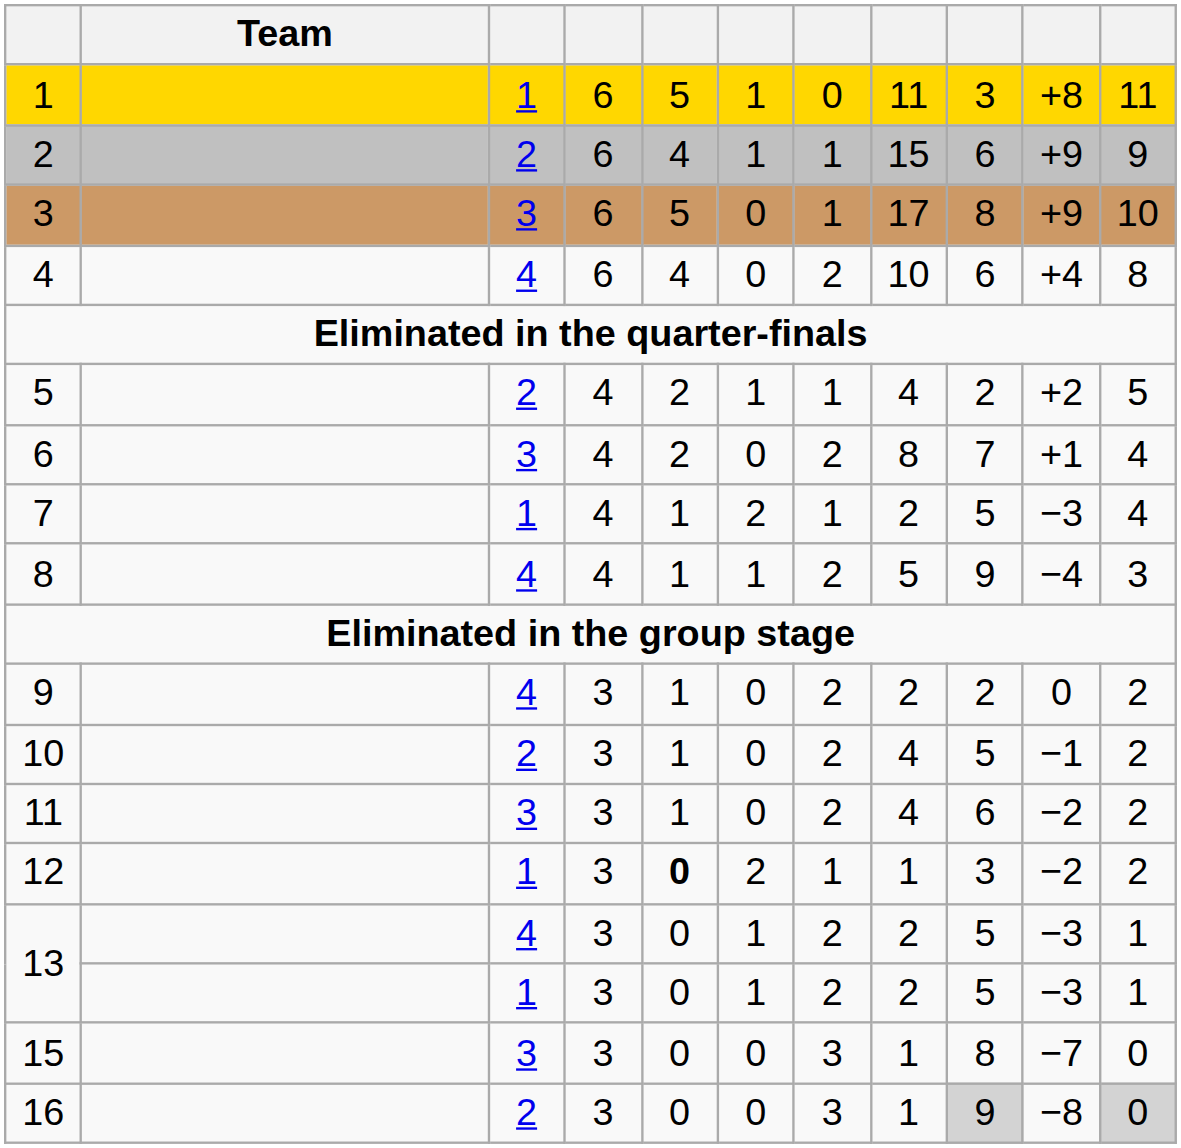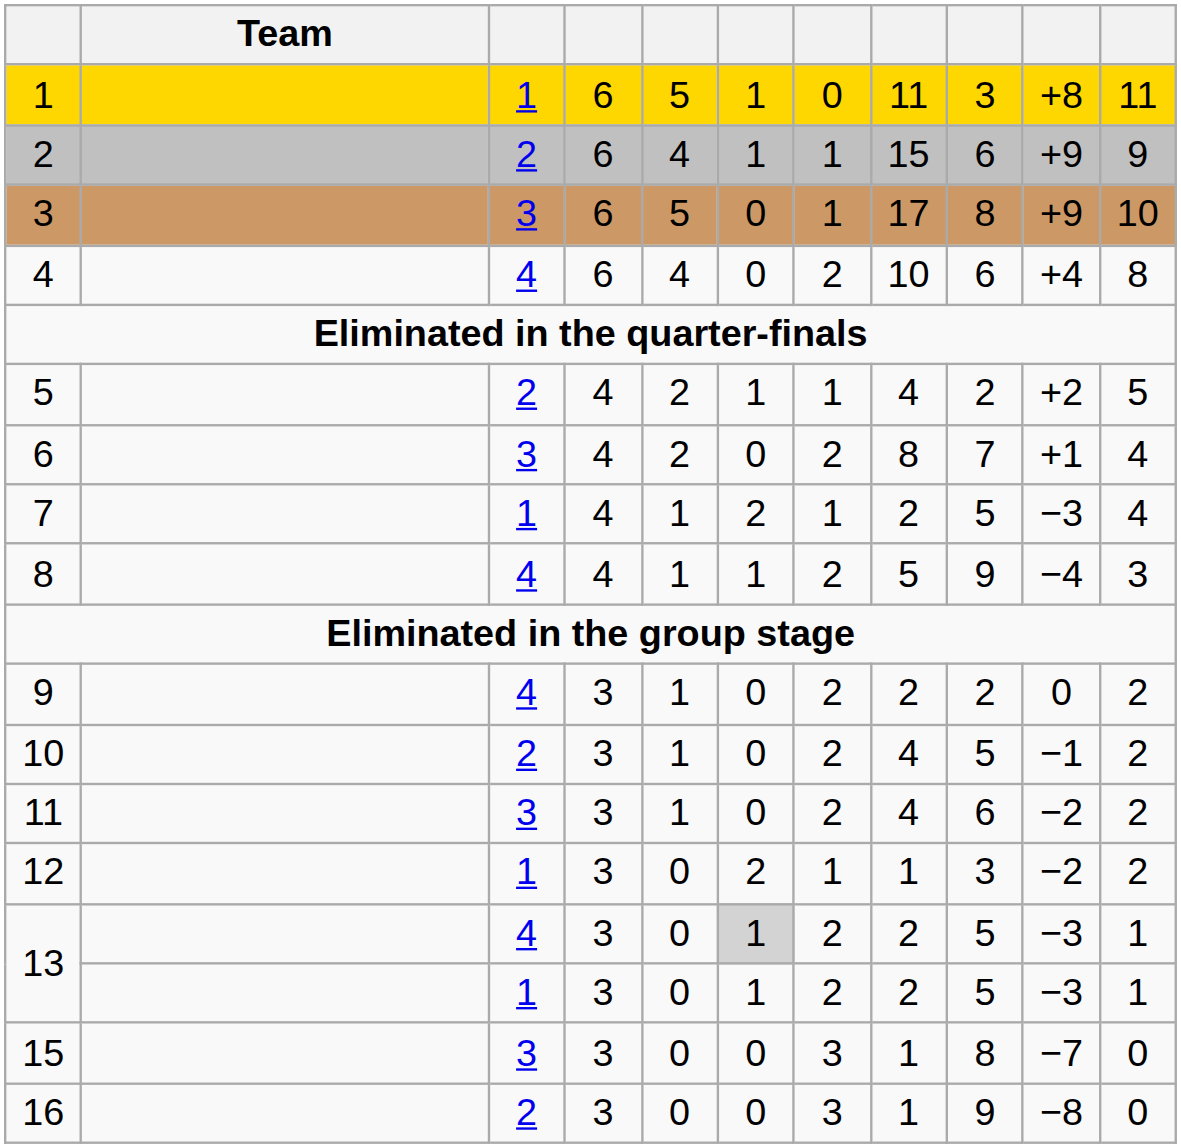(679, 872) bold -> (679, 872) normal
(756, 932) no background -> (756, 932) lightgrey background
(985, 1112) lightgrey background -> (985, 1112) no background
(1138, 1112) lightgrey background -> (1138, 1112) no background
